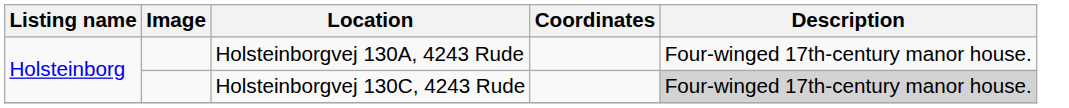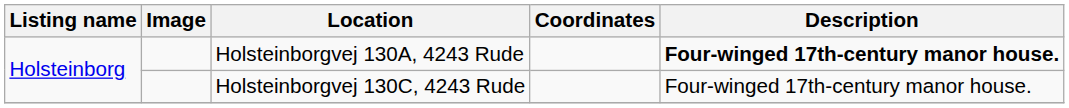(848, 53) normal -> (862, 53) bold
(848, 86) lightgrey background -> (848, 86) no background
